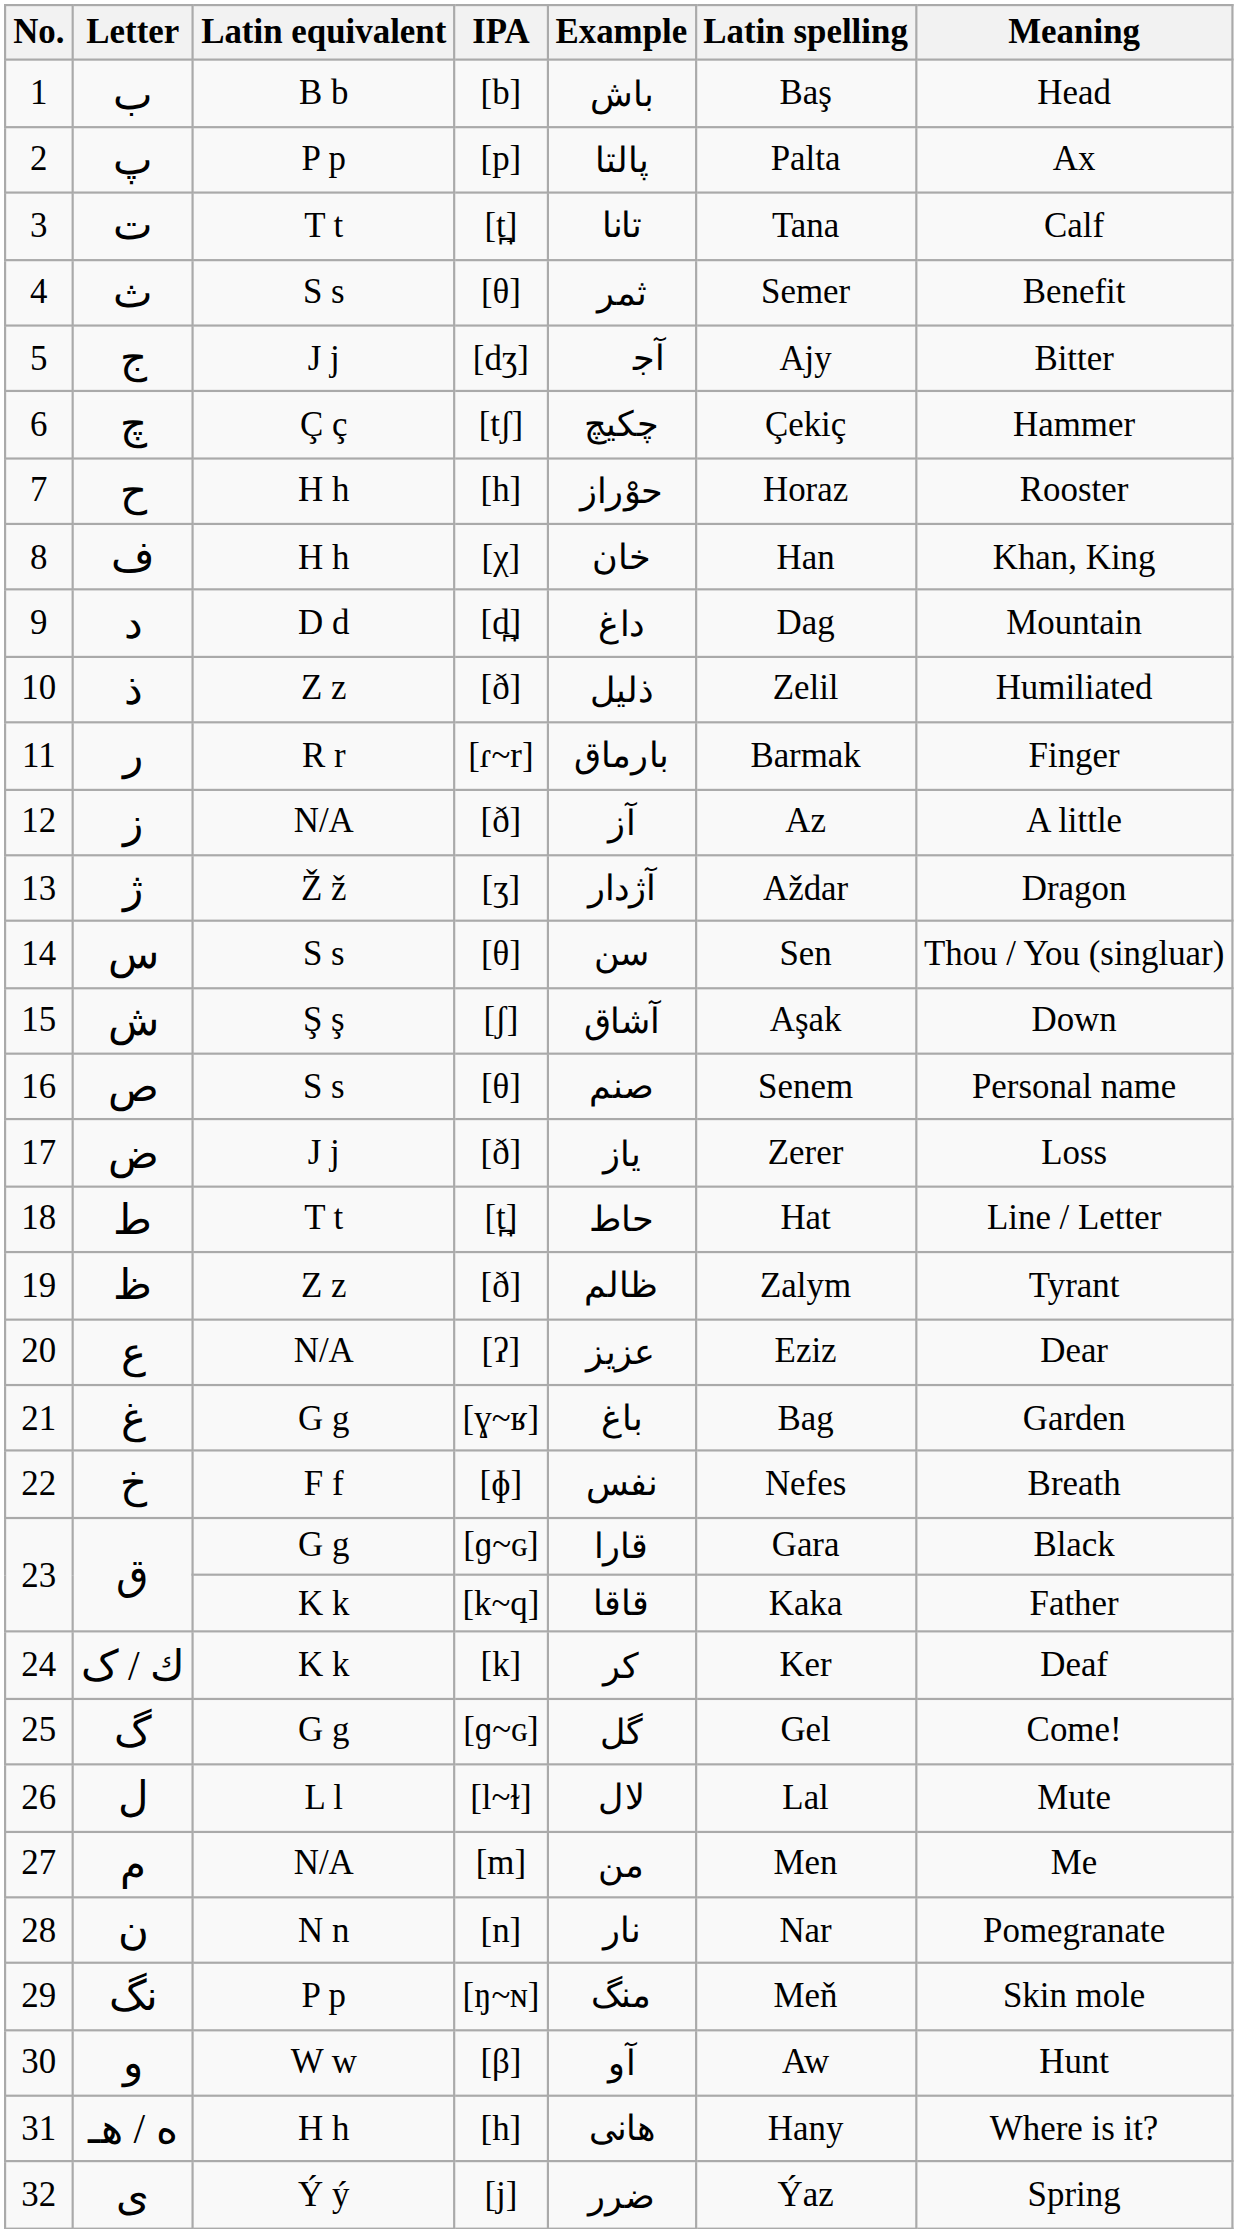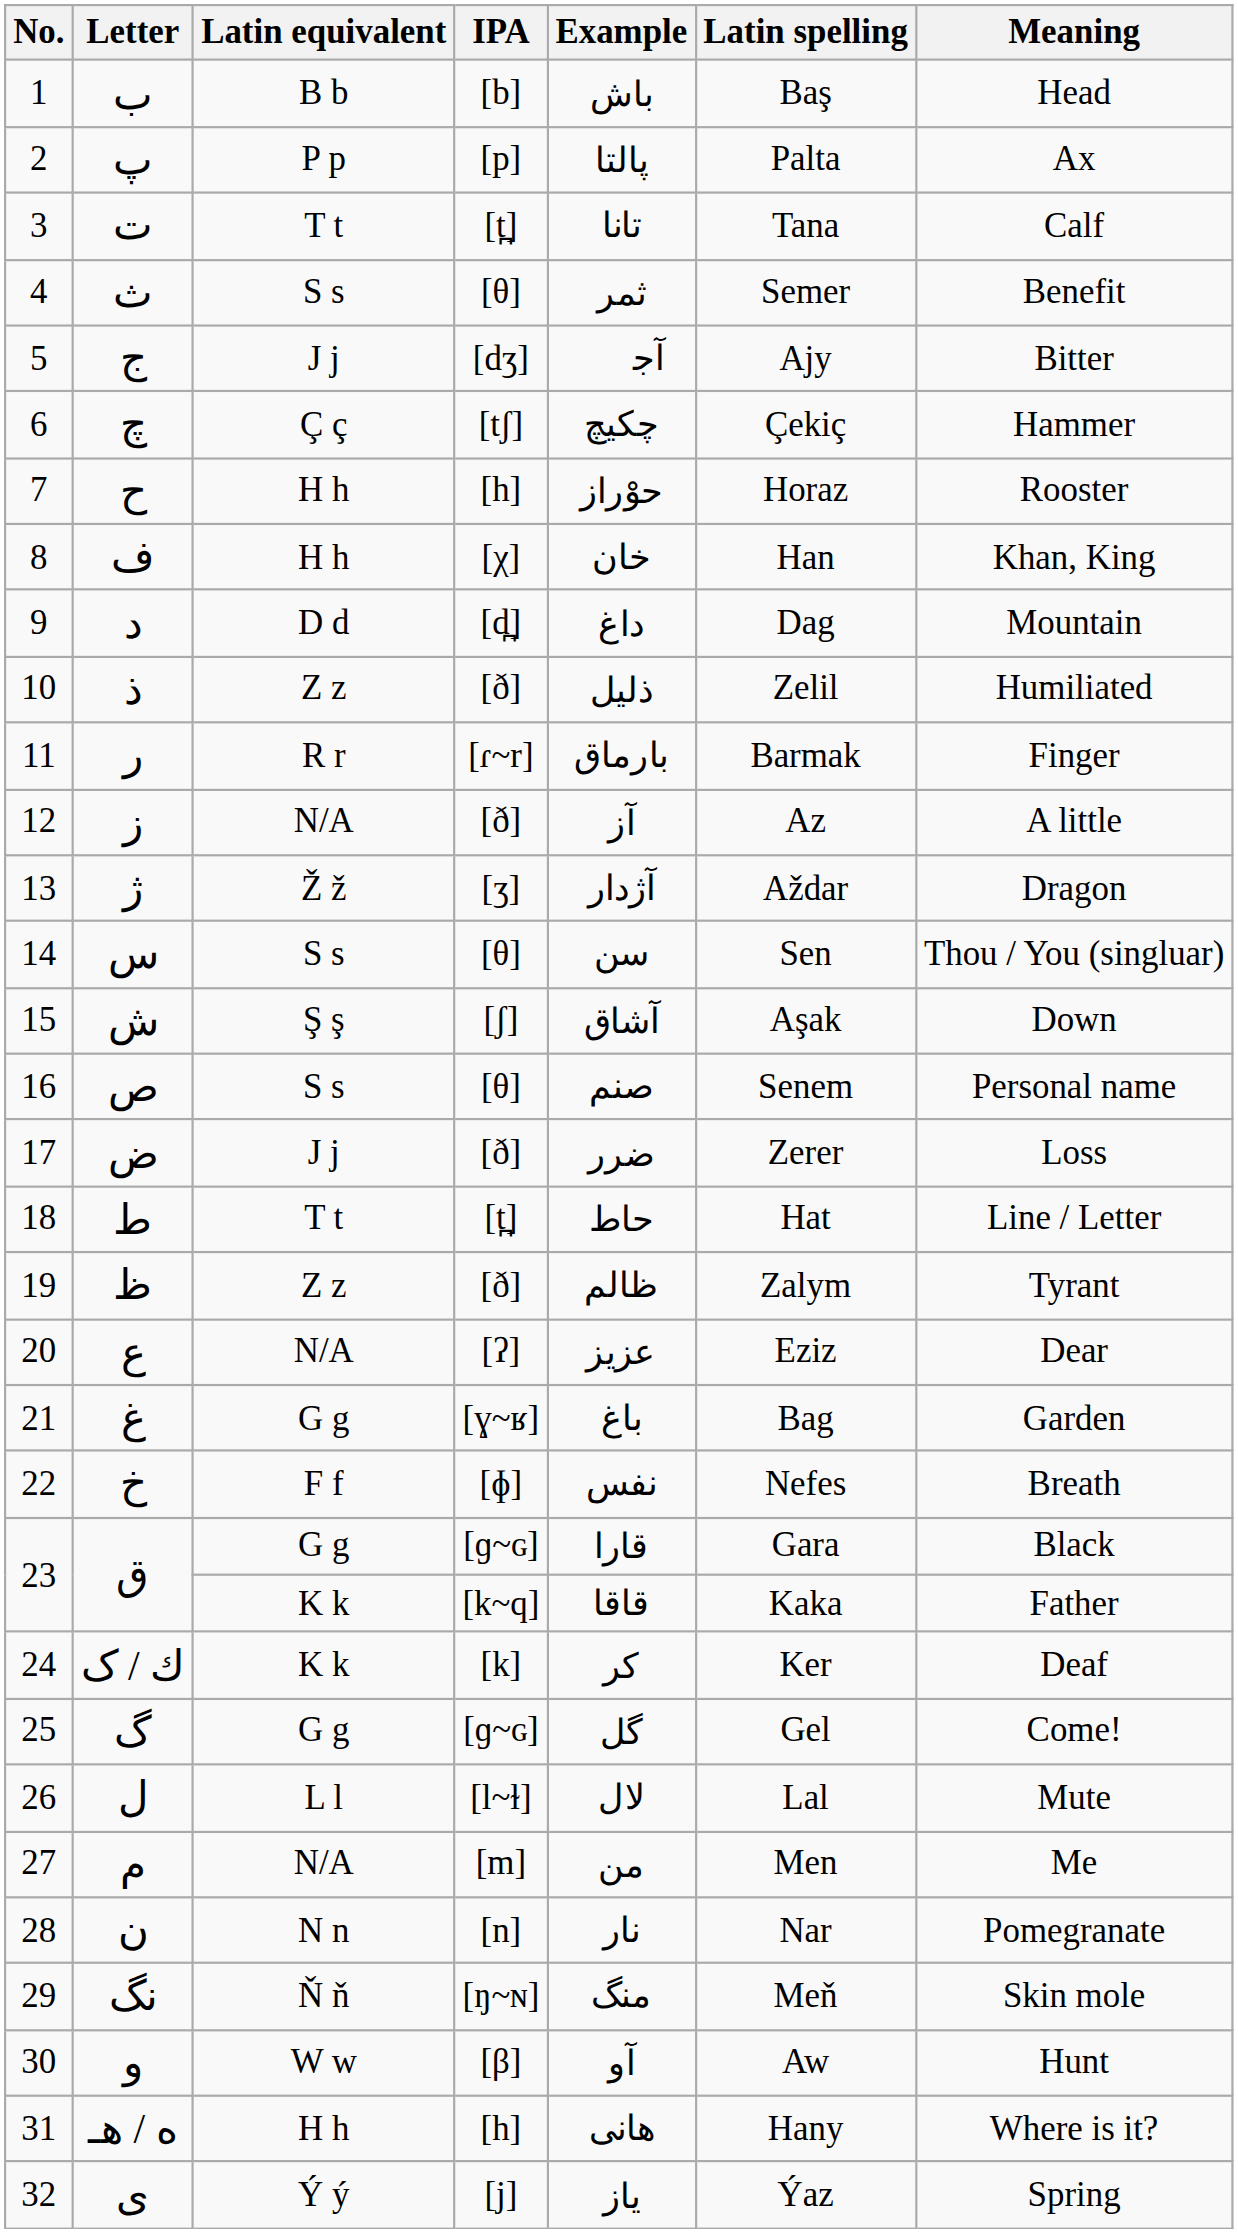(621, 1153) یاز -> (621, 1153) ضرر
(324, 1995) P p -> (324, 1995) Ň ň
(621, 2195) ضرر -> (621, 2195) یاز
